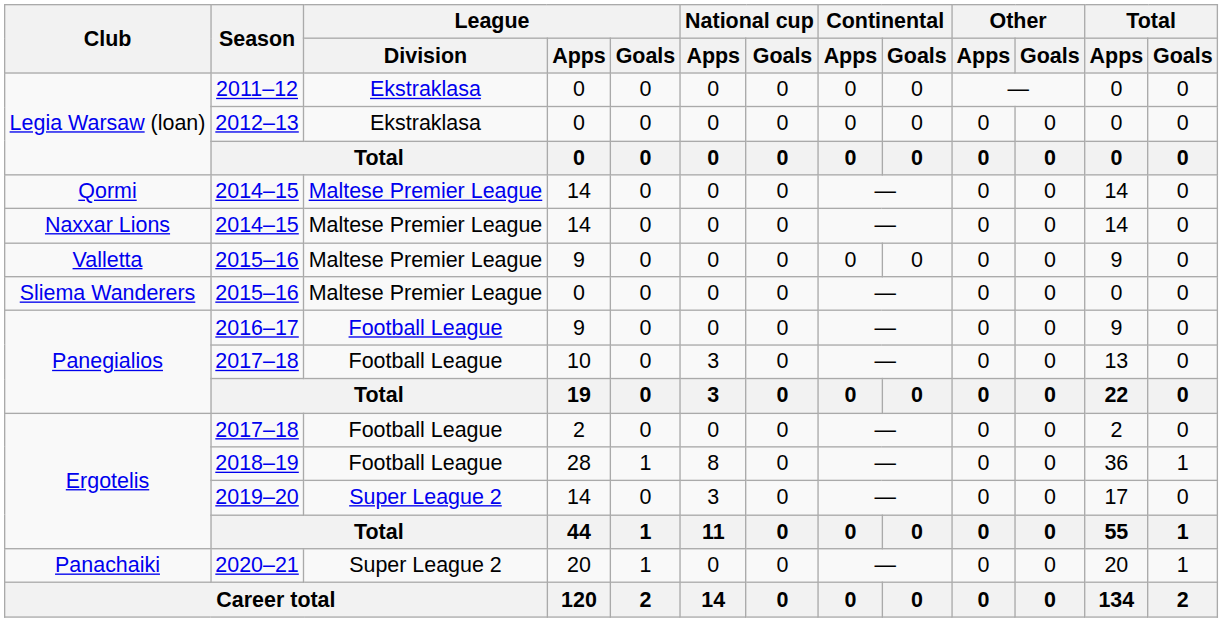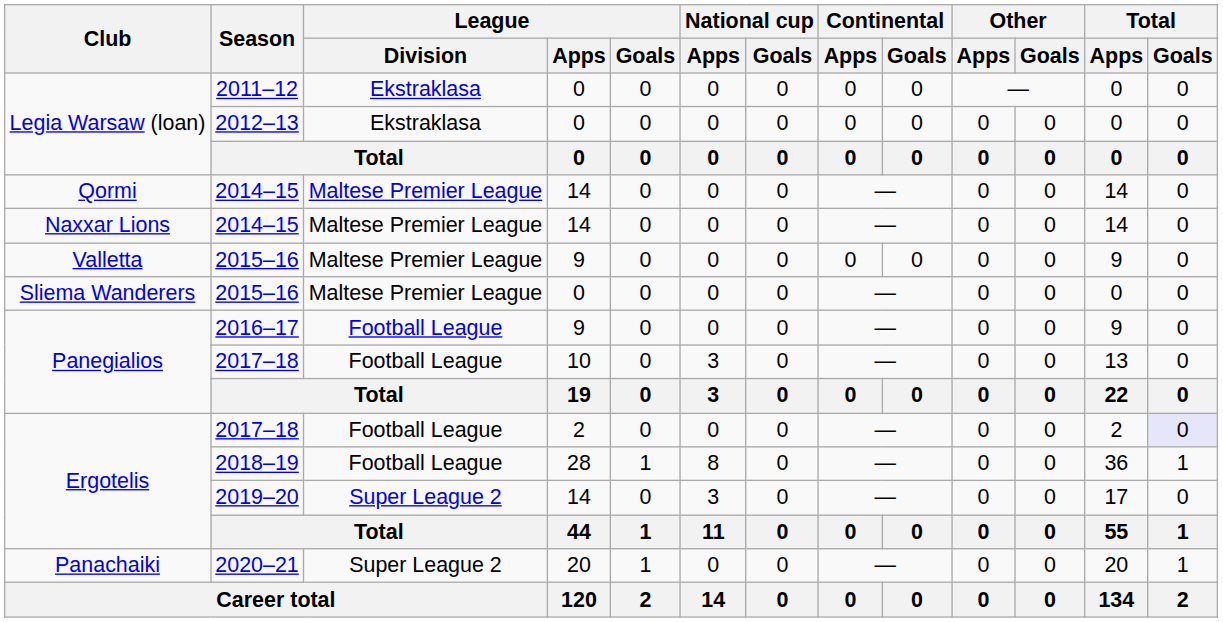(1183, 429) no background -> (1183, 429) lavender background
